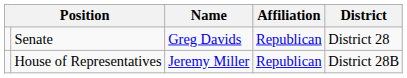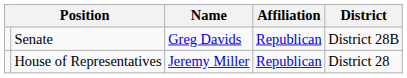(359, 38) District 28 -> (364, 38) District 28B
(364, 61) District 28B -> (359, 61) District 28
